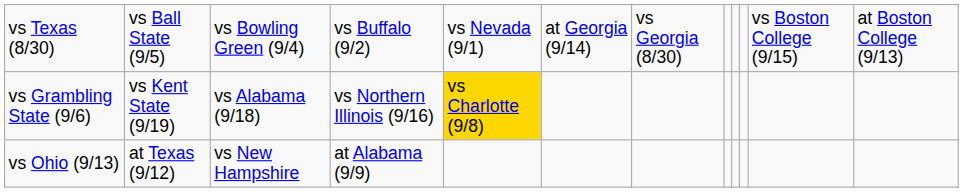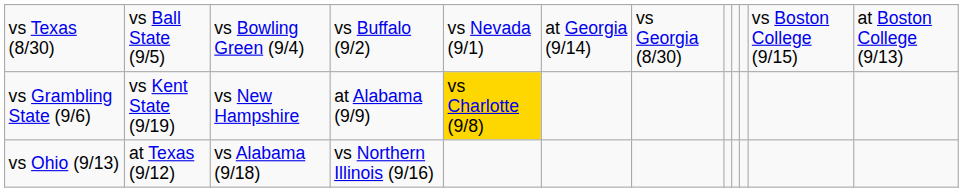(260, 105) vs Alabama (9/18) -> (257, 105) vs New Hampshire
(384, 105) vs Northern Illinois (9/16) -> (378, 105) at Alabama (9/9)
(257, 163) vs New Hampshire -> (260, 163) vs Alabama (9/18)
(378, 163) at Alabama (9/9) -> (384, 163) vs Northern Illinois (9/16)
